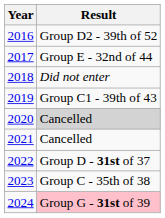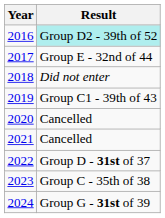(99, 35) no background -> (99, 35) paleturquoise background
(66, 118) lightgrey background -> (66, 118) no background
(95, 202) pink background -> (95, 202) no background
